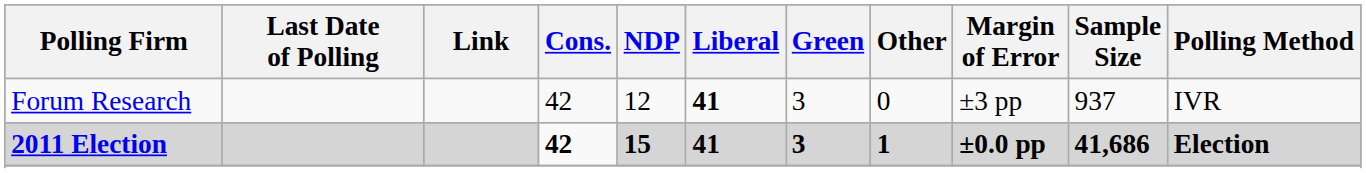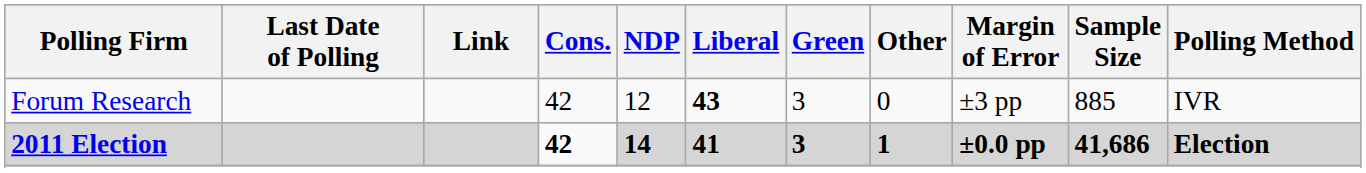(706, 100) 41 -> (706, 100) 43
(1095, 100) 937 -> (1095, 100) 885
(637, 143) 15 -> (637, 143) 14
